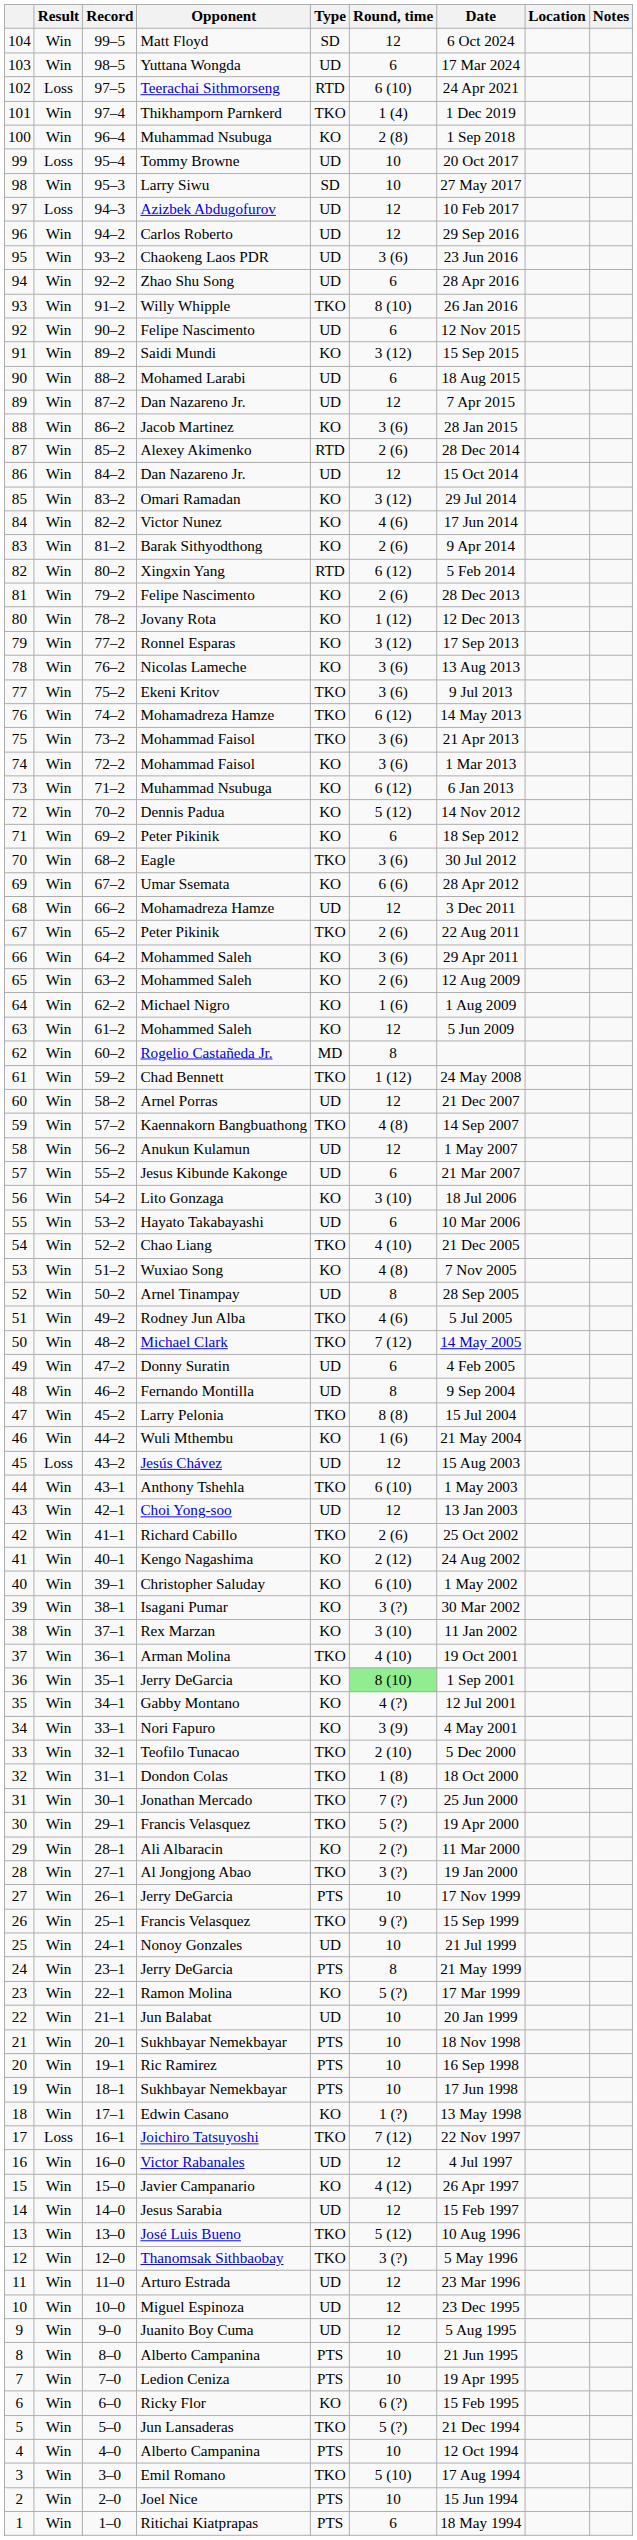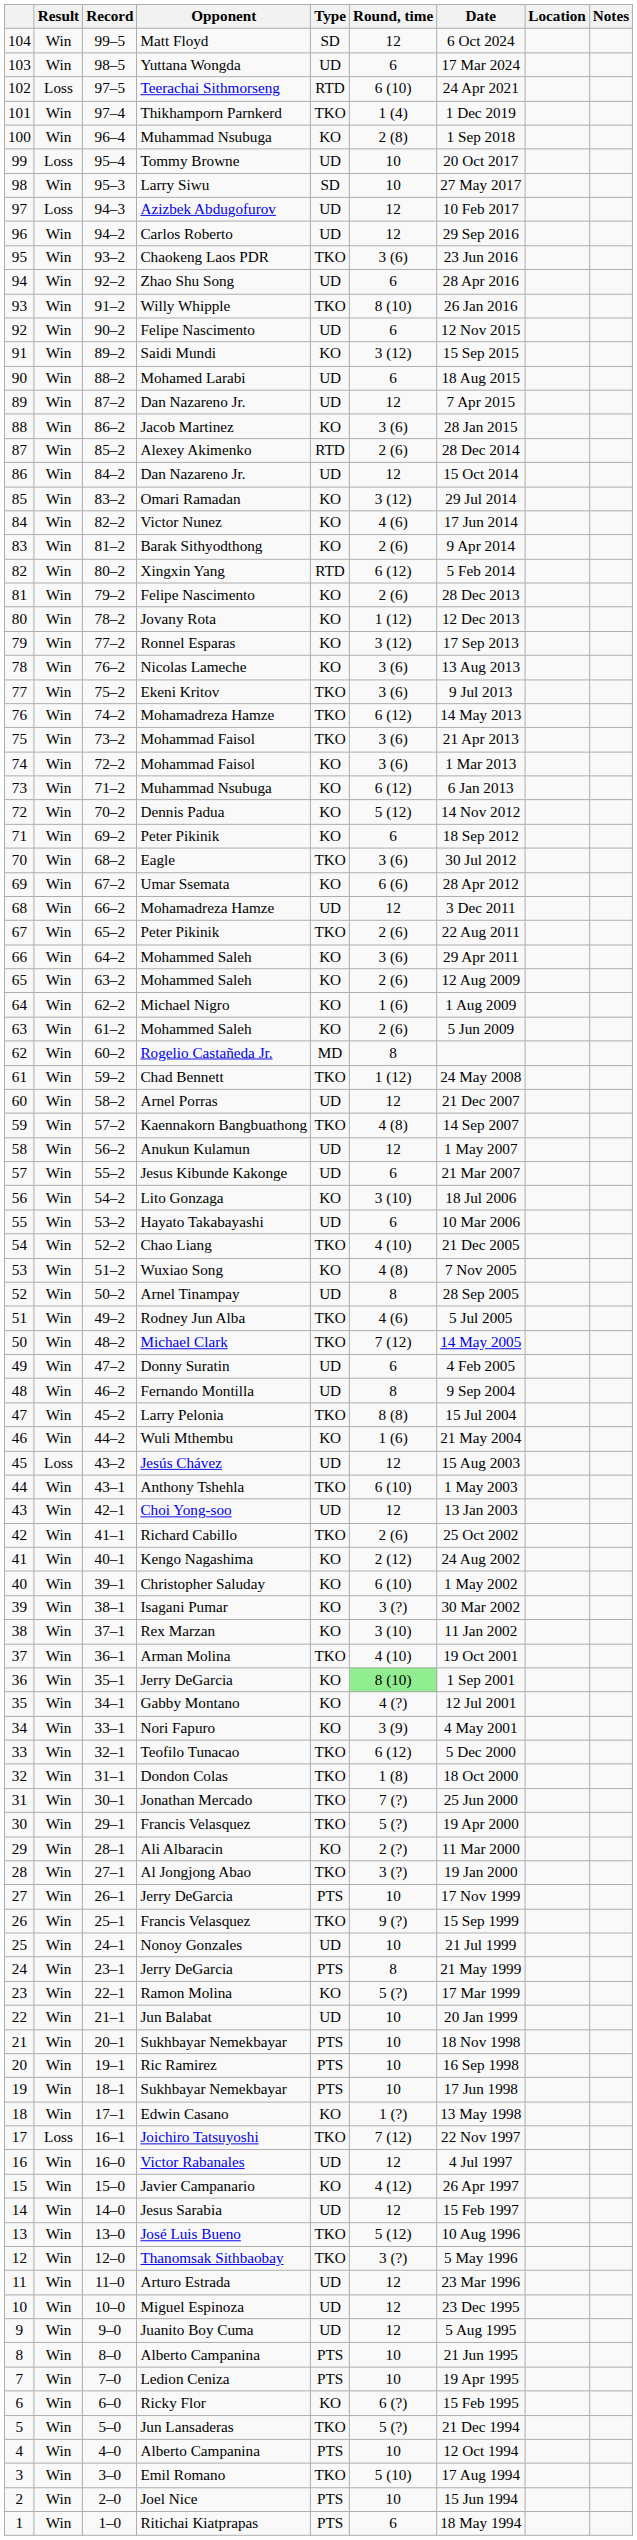(330, 257) UD -> (330, 257) TKO
(393, 1029) 12 -> (393, 1029) 2 (6)
(393, 1752) 2 (10) -> (393, 1752) 6 (12)
